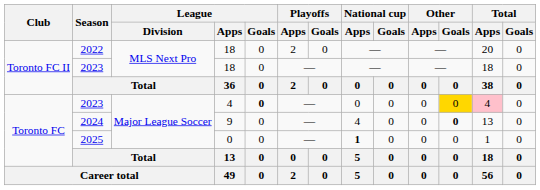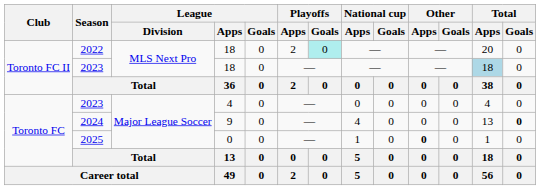(325, 49) no background -> (325, 49) paleturquoise background
(487, 67) no background -> (487, 67) lightblue background
(261, 103) bold -> (261, 103) normal
(456, 103) gold background -> (456, 103) no background
(487, 103) pink background -> (487, 103) no background
(456, 121) bold -> (456, 121) normal
(519, 121) normal -> (519, 121) bold
(357, 139) bold -> (357, 139) normal
(424, 139) normal -> (424, 139) bold
